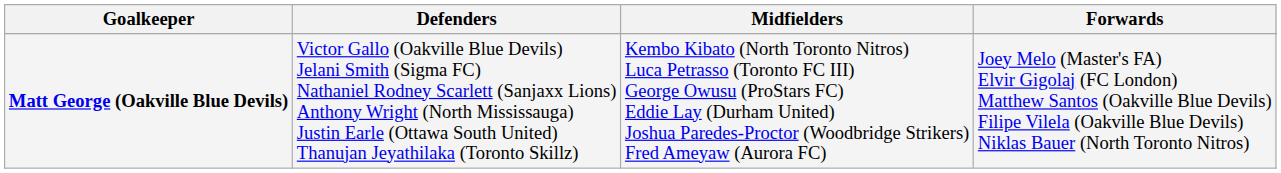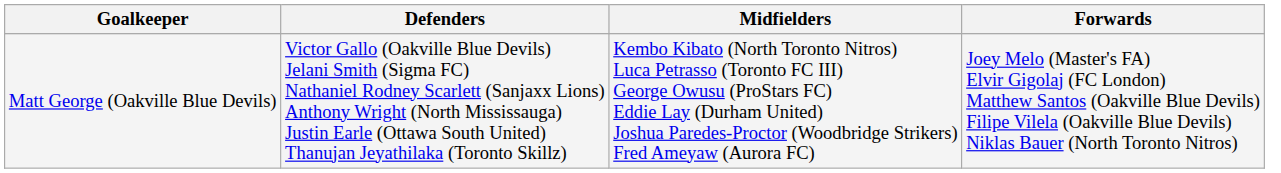(149, 100) bold -> (143, 100) normal
